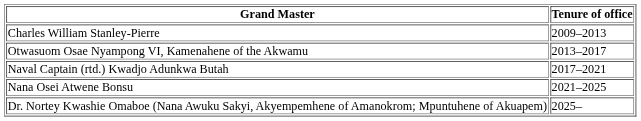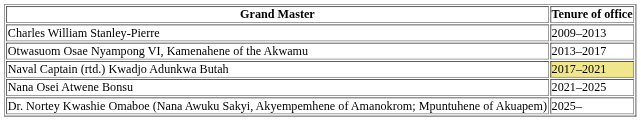(579, 69) no background -> (579, 69) khaki background
